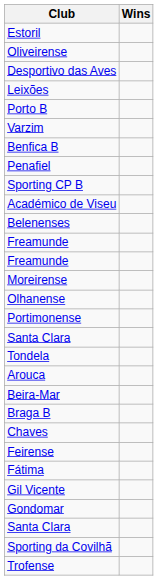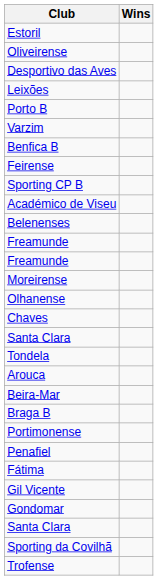(29, 166) Penafiel -> (30, 166) Feirense
(44, 318) Portimonense -> (27, 318) Chaves
(27, 432) Chaves -> (44, 432) Portimonense
(30, 451) Feirense -> (29, 451) Penafiel
